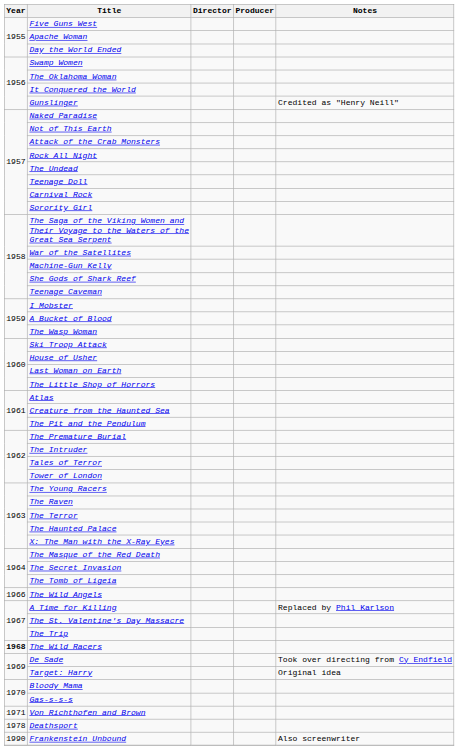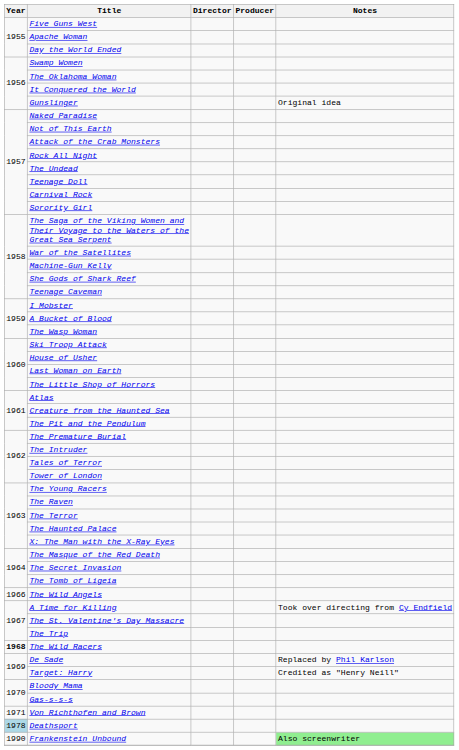(338, 103) Credited as "Henry Neill" -> (309, 103) Original idea
(336, 607) Replaced by Phil Karlson -> (365, 607) Took over directing from Cy Endfield
(365, 660) Took over directing from Cy Endfield -> (336, 660) Replaced by Phil Karlson
(309, 673) Original idea -> (338, 673) Credited as "Henry Neill"
(16, 726) no background -> (16, 726) lightblue background
(319, 739) no background -> (319, 739) lightgreen background
